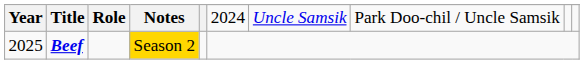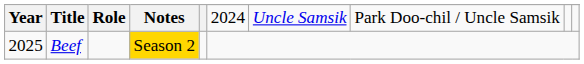(67, 45) bold -> (66, 45) normal
